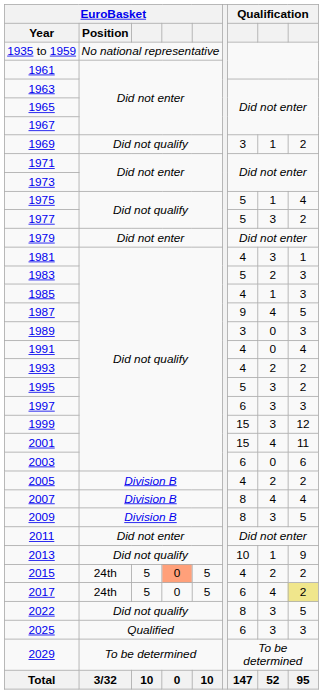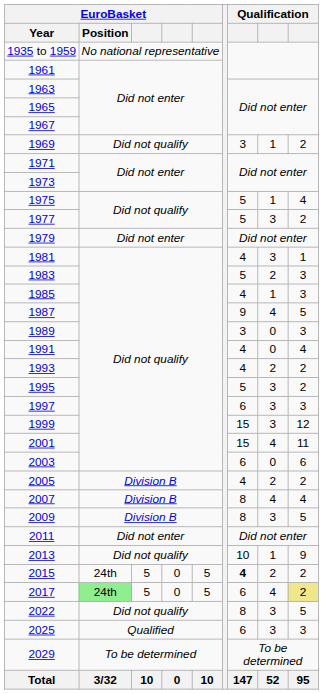(177, 574) lightsalmon background -> (177, 574) no background
(243, 574) normal -> (243, 574) bold
(105, 592) no background -> (105, 592) lightgreen background
